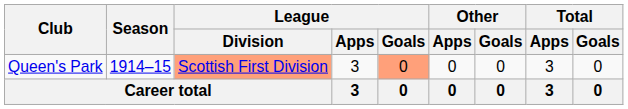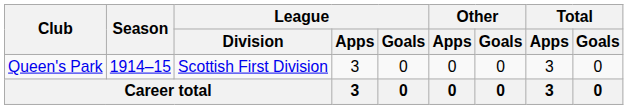(253, 66) lightsalmon background -> (253, 66) no background
(403, 66) lightsalmon background -> (403, 66) no background
